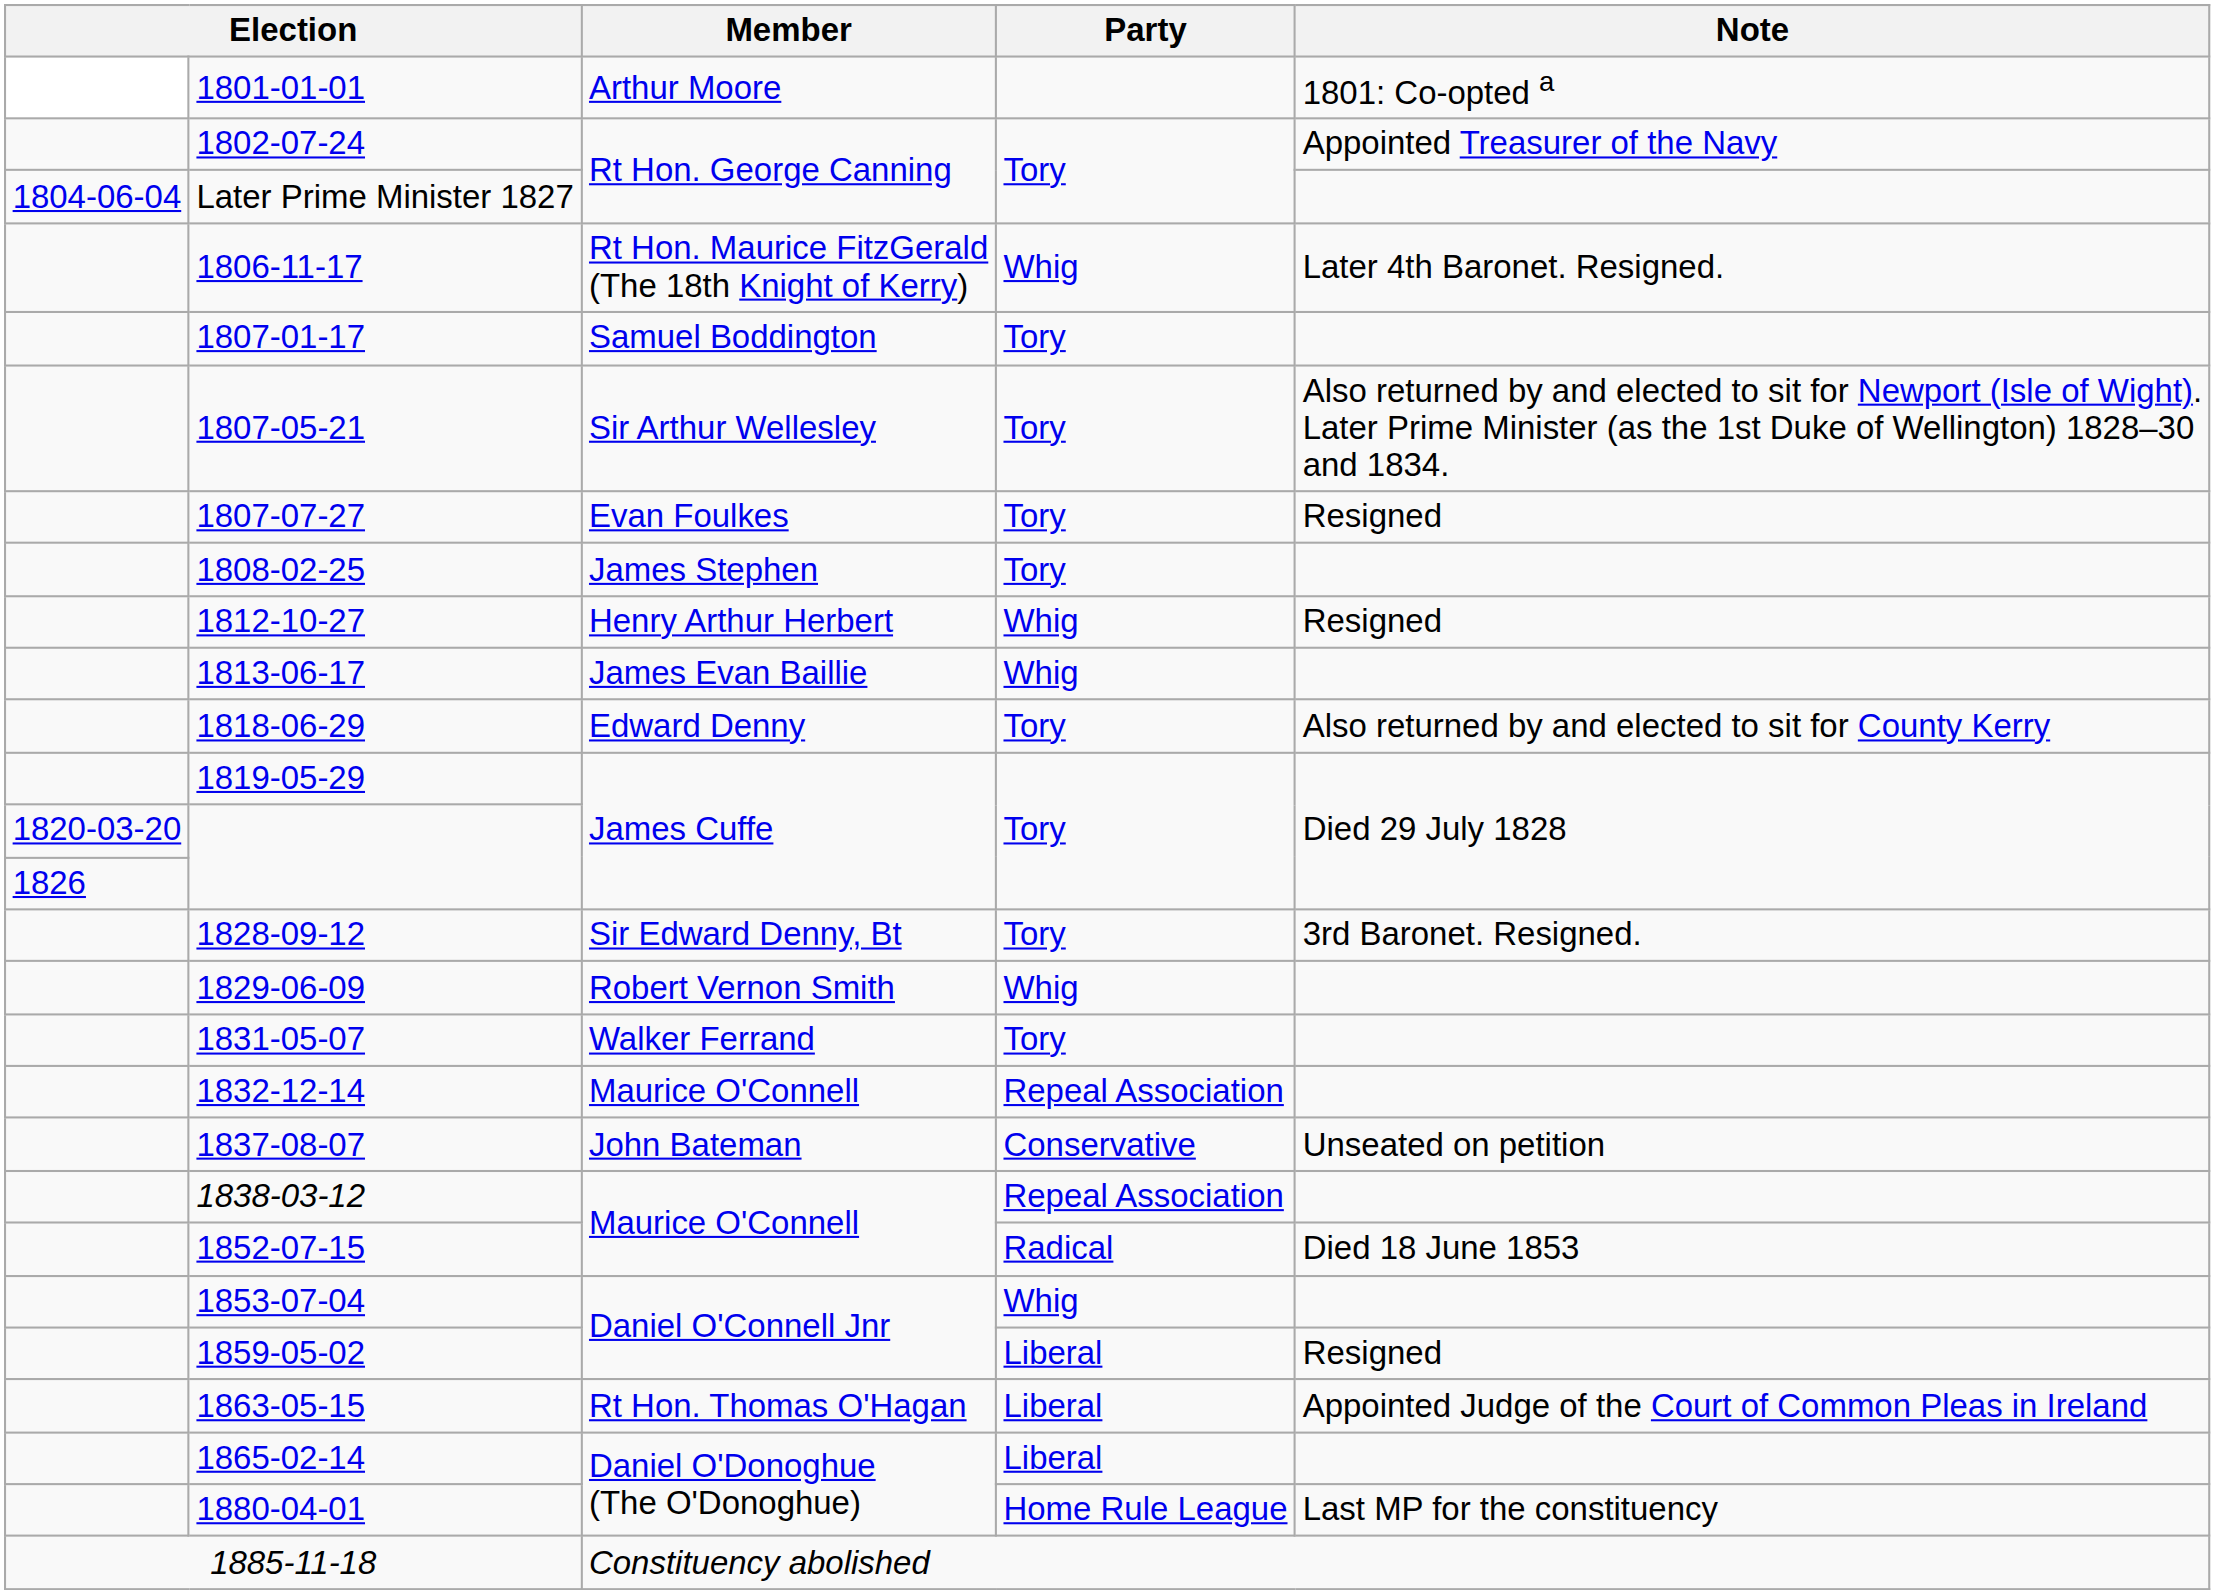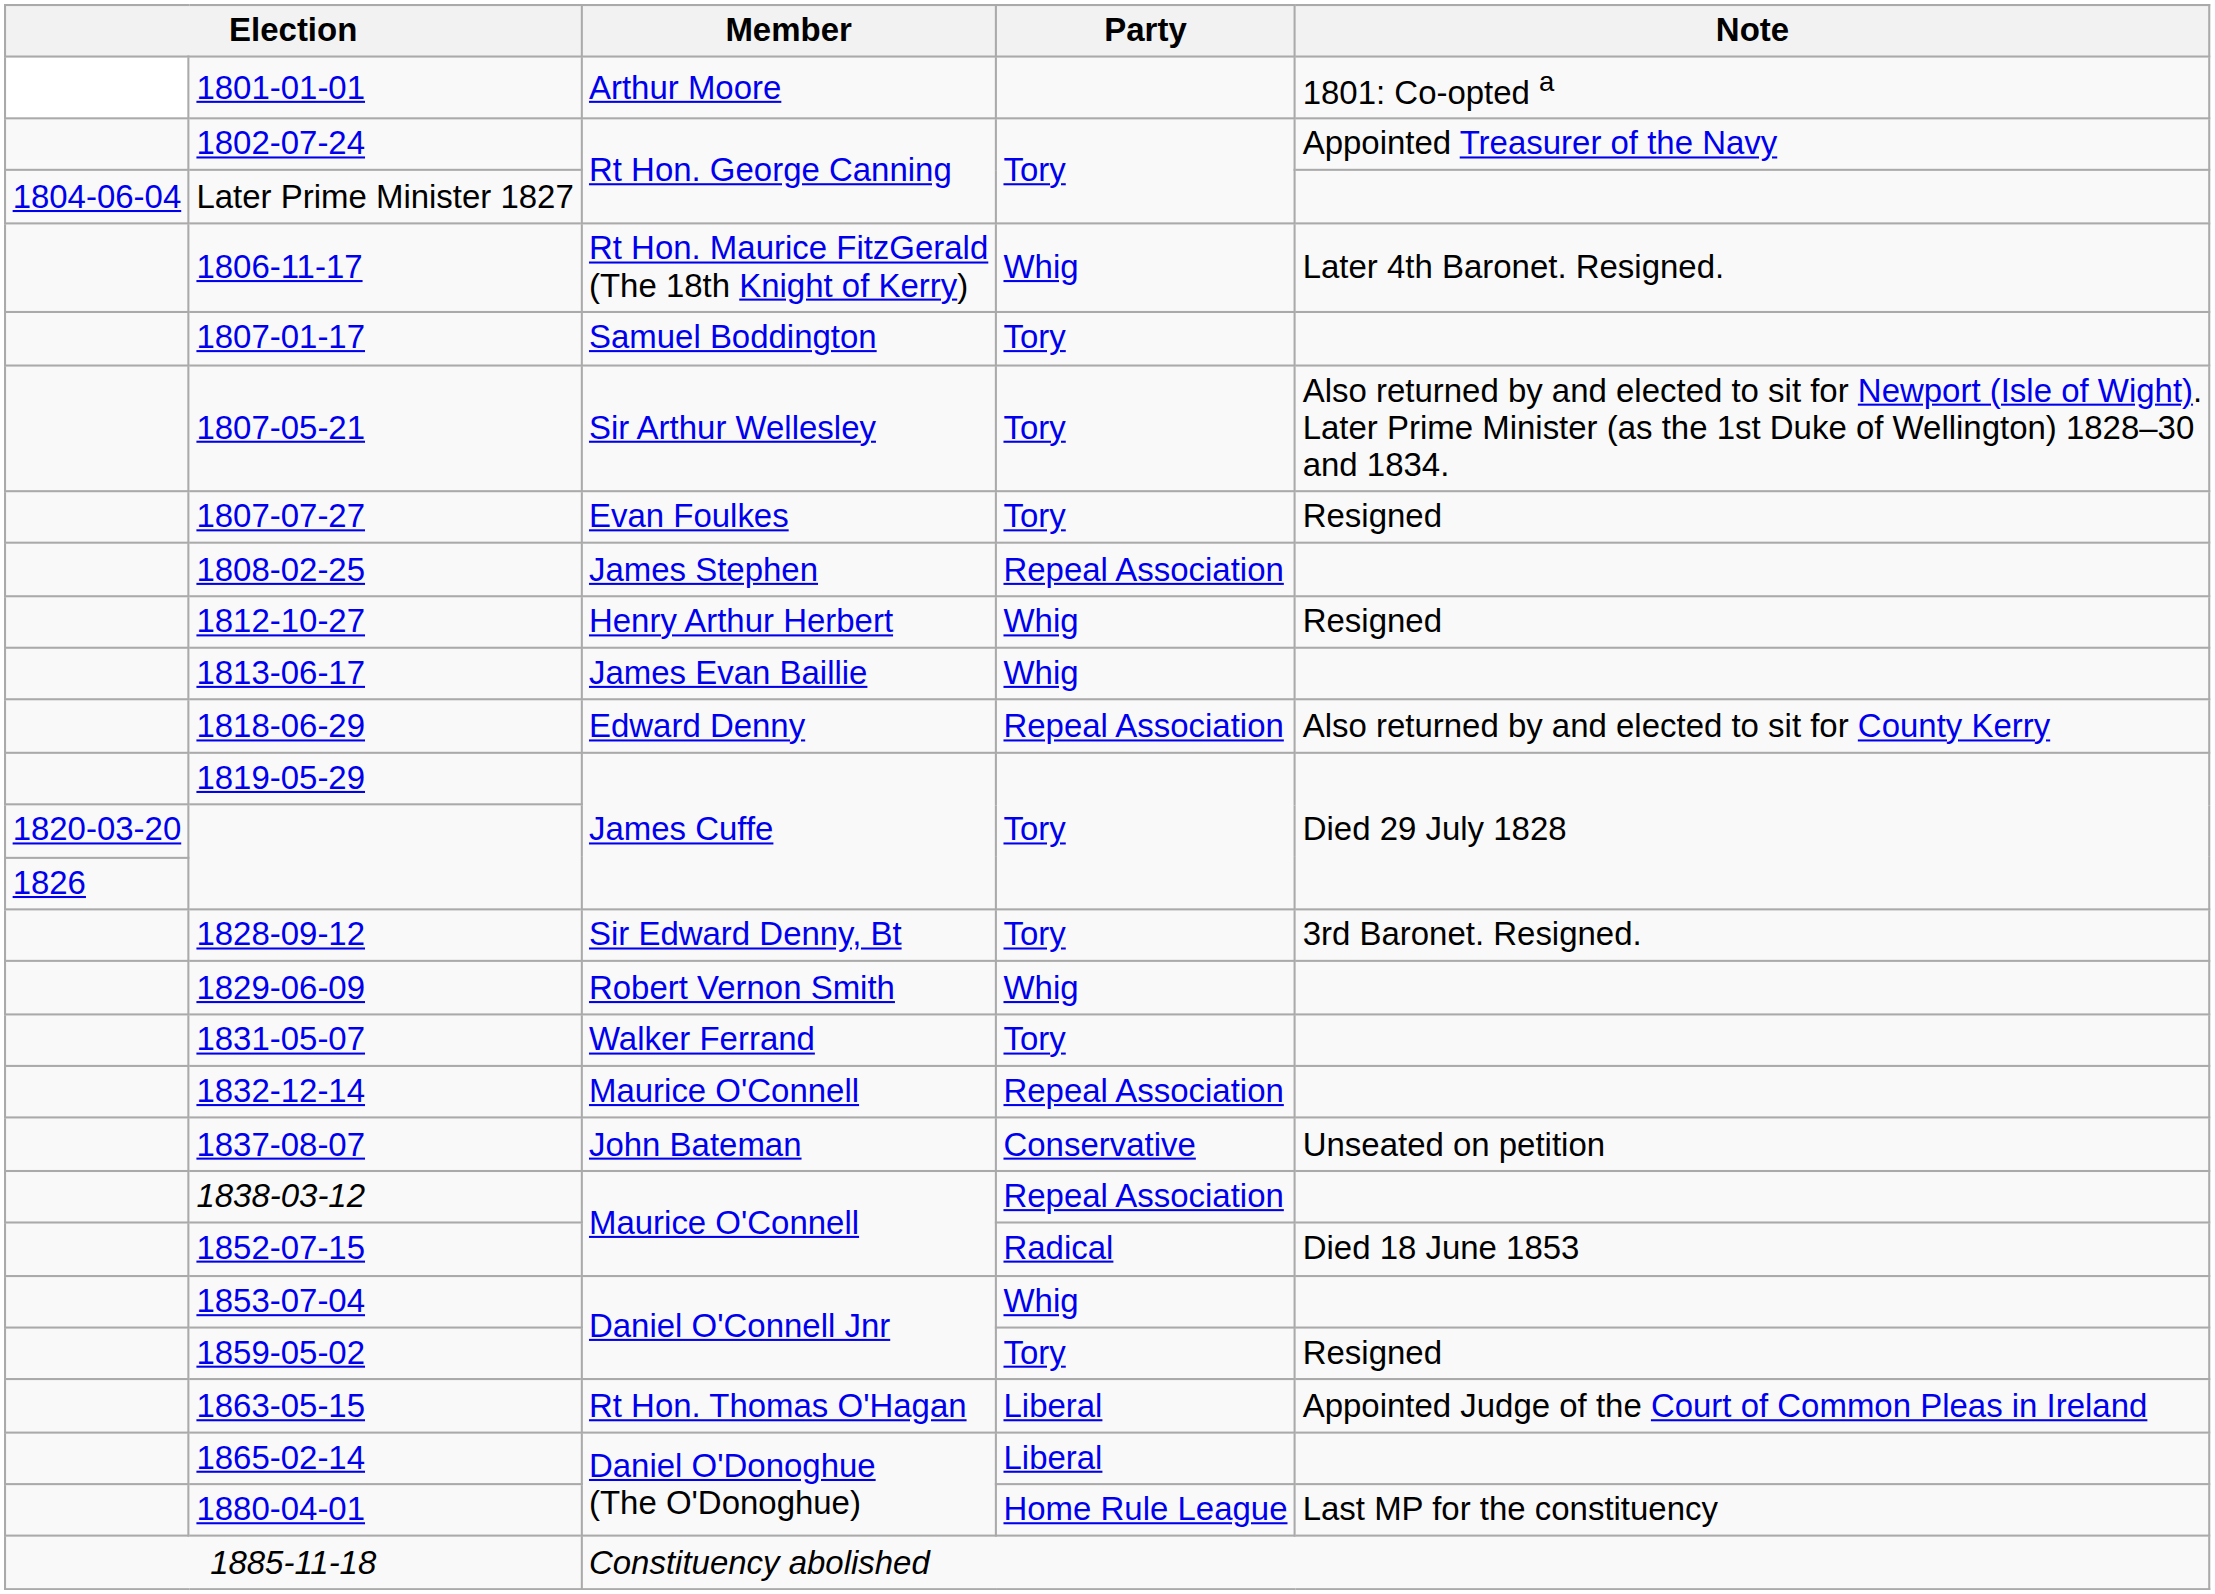(1035, 568) Tory -> (1144, 568) Repeal Association
(1035, 725) Tory -> (1144, 725) Repeal Association
(1053, 1353) Liberal -> (1035, 1353) Tory
